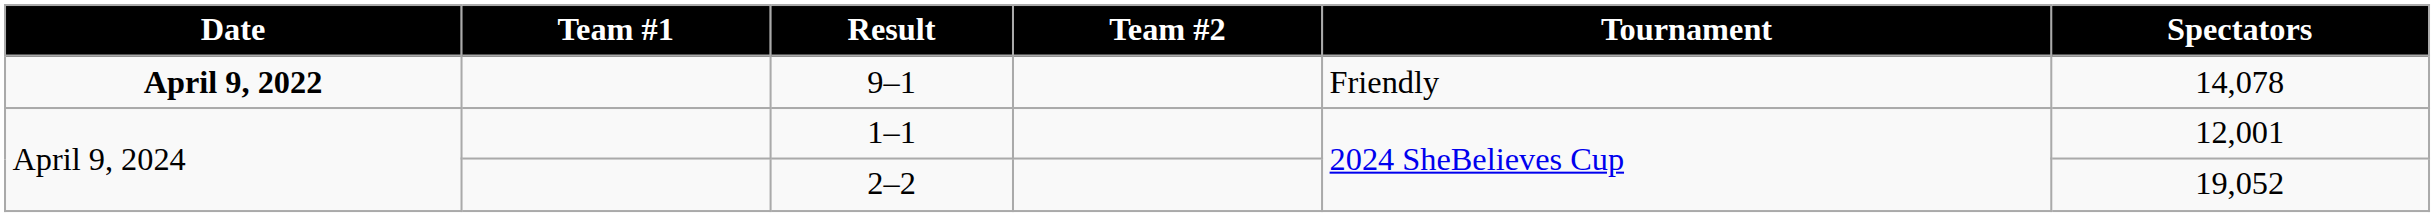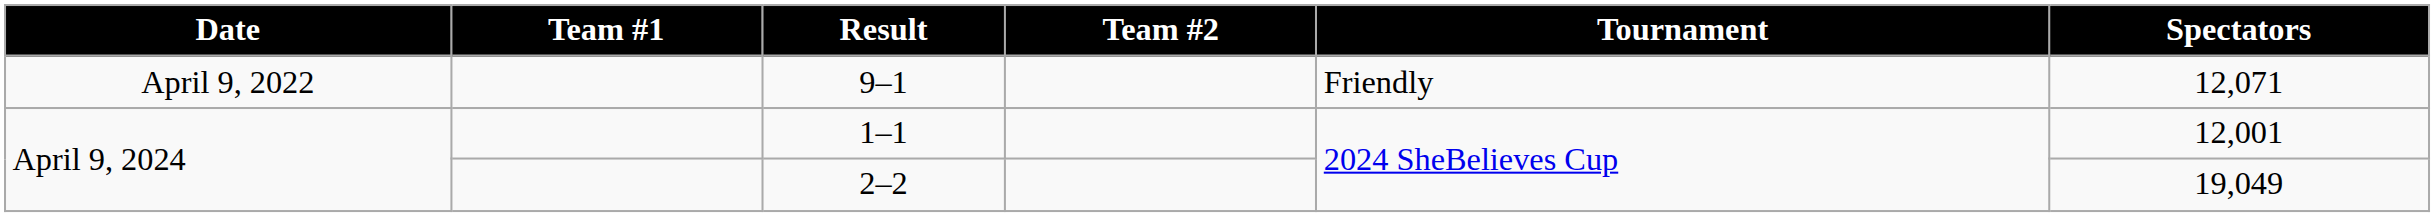(233, 81) bold -> (228, 81) normal
(2240, 81) 14,078 -> (2239, 81) 12,071
(2240, 183) 19,052 -> (2239, 183) 19,049
